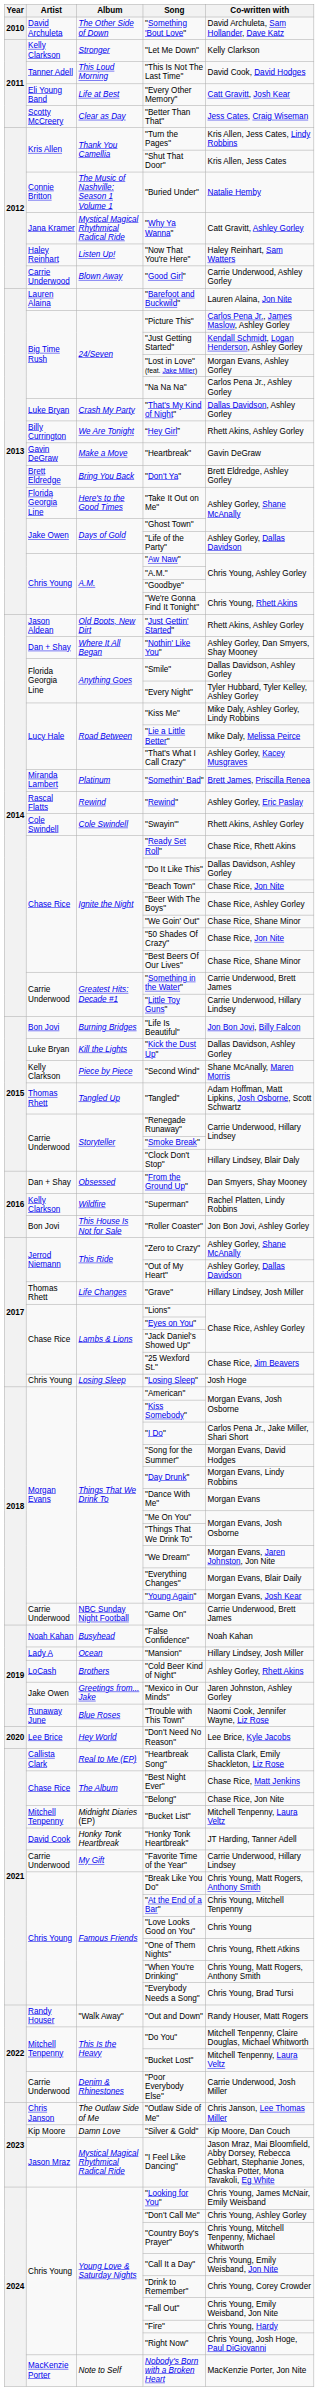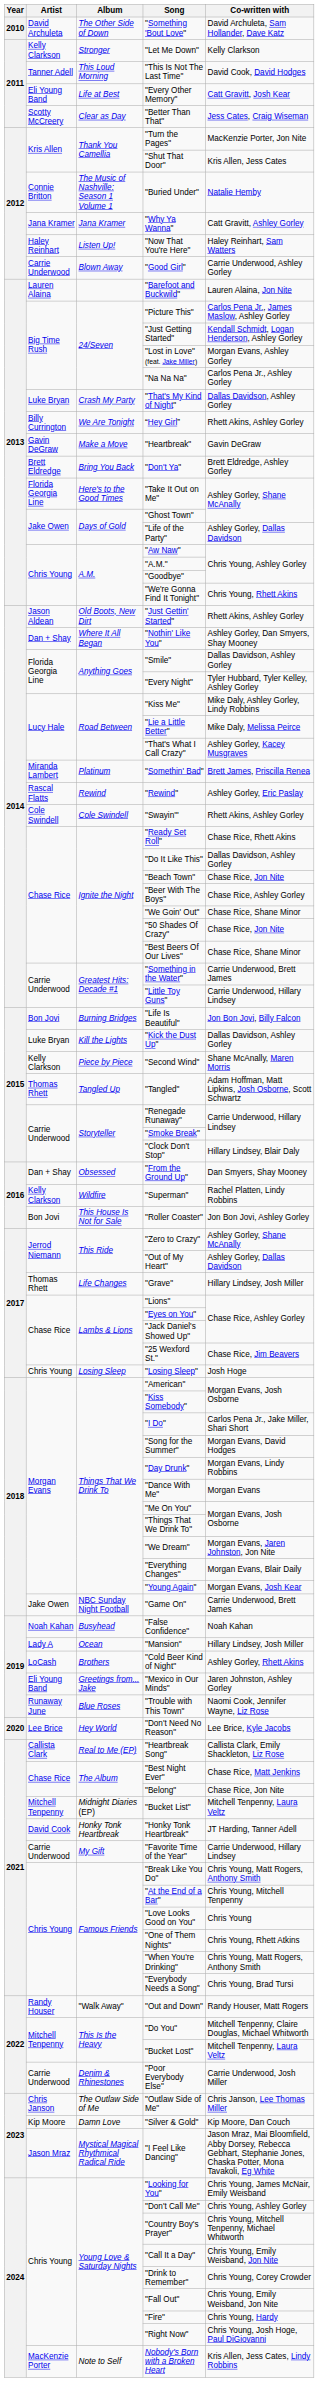(259, 139) Kris Allen, Jess Cates, Lindy Robbins -> (257, 139) MacKenzie Porter, Jon Nite
(108, 228) Mystical Magical Rhythmical Radical Ride -> (102, 223) Jana Kramer
(49, 1614) Carrie Underwood -> (48, 1604) Jake Owen
(48, 1693) Jake Owen -> (45, 1684) Eli Young Band
(257, 2370) MacKenzie Porter, Jon Nite -> (259, 2361) Kris Allen, Jess Cates, Lindy Robbins
